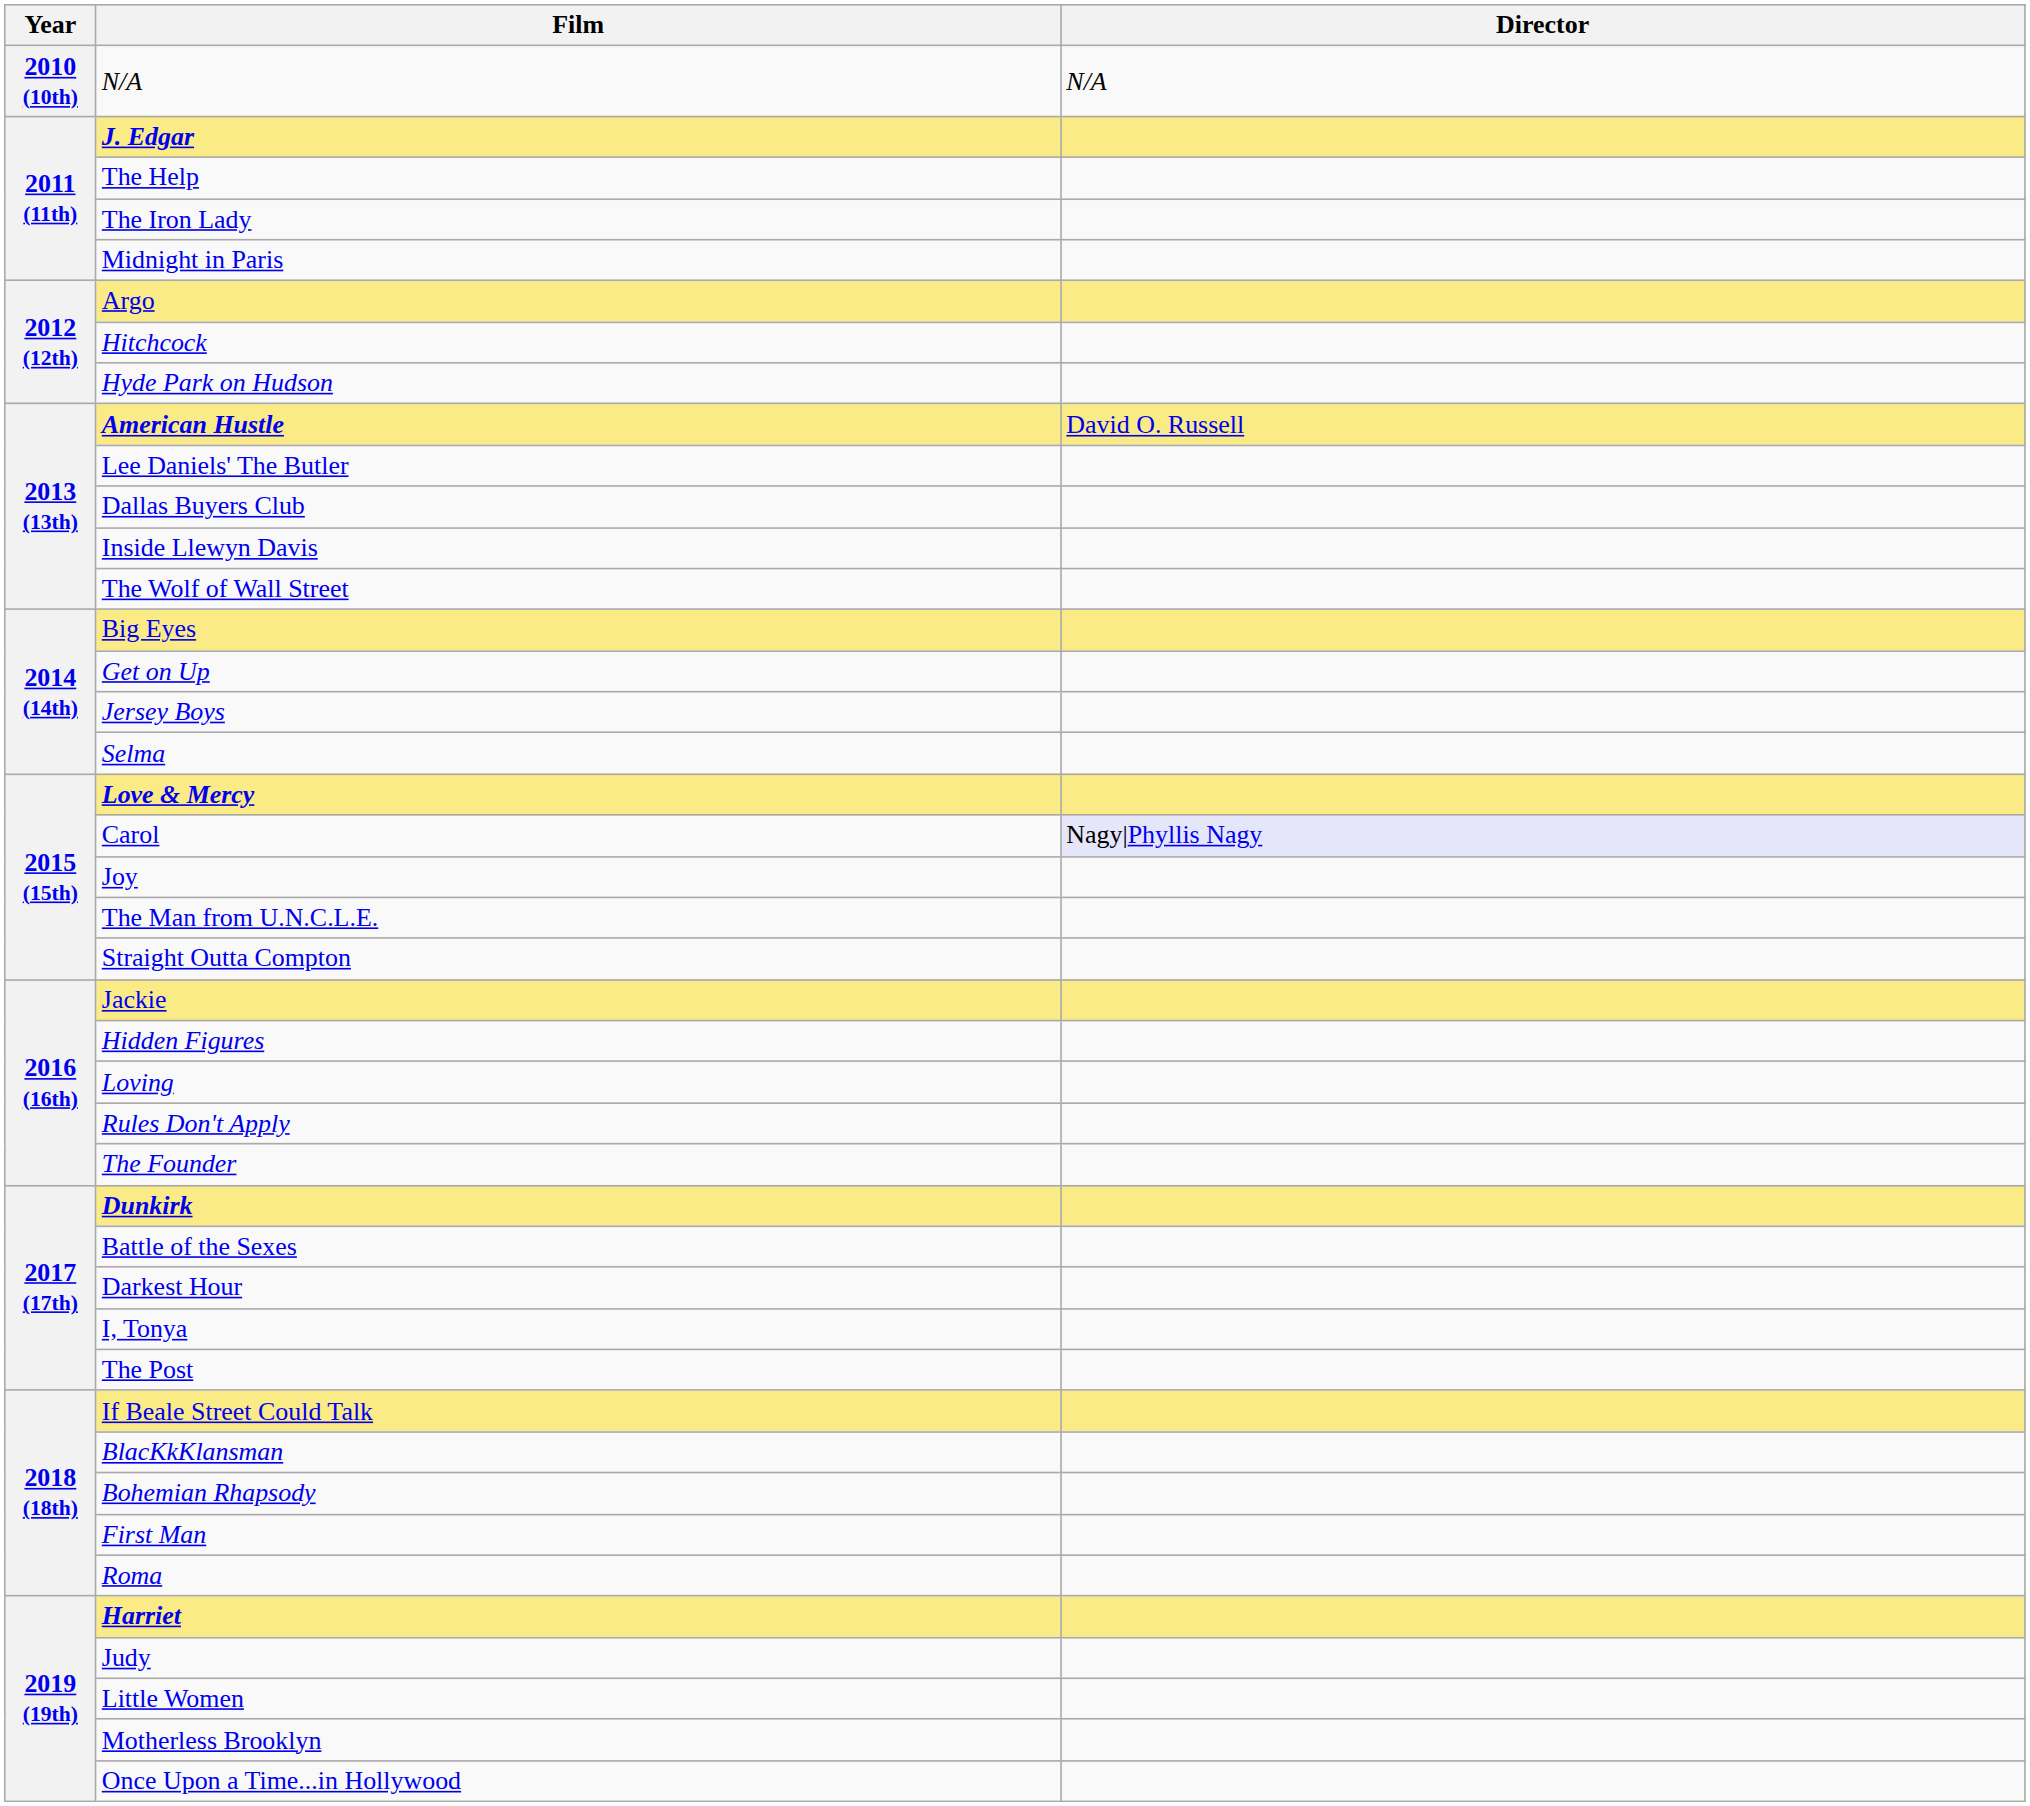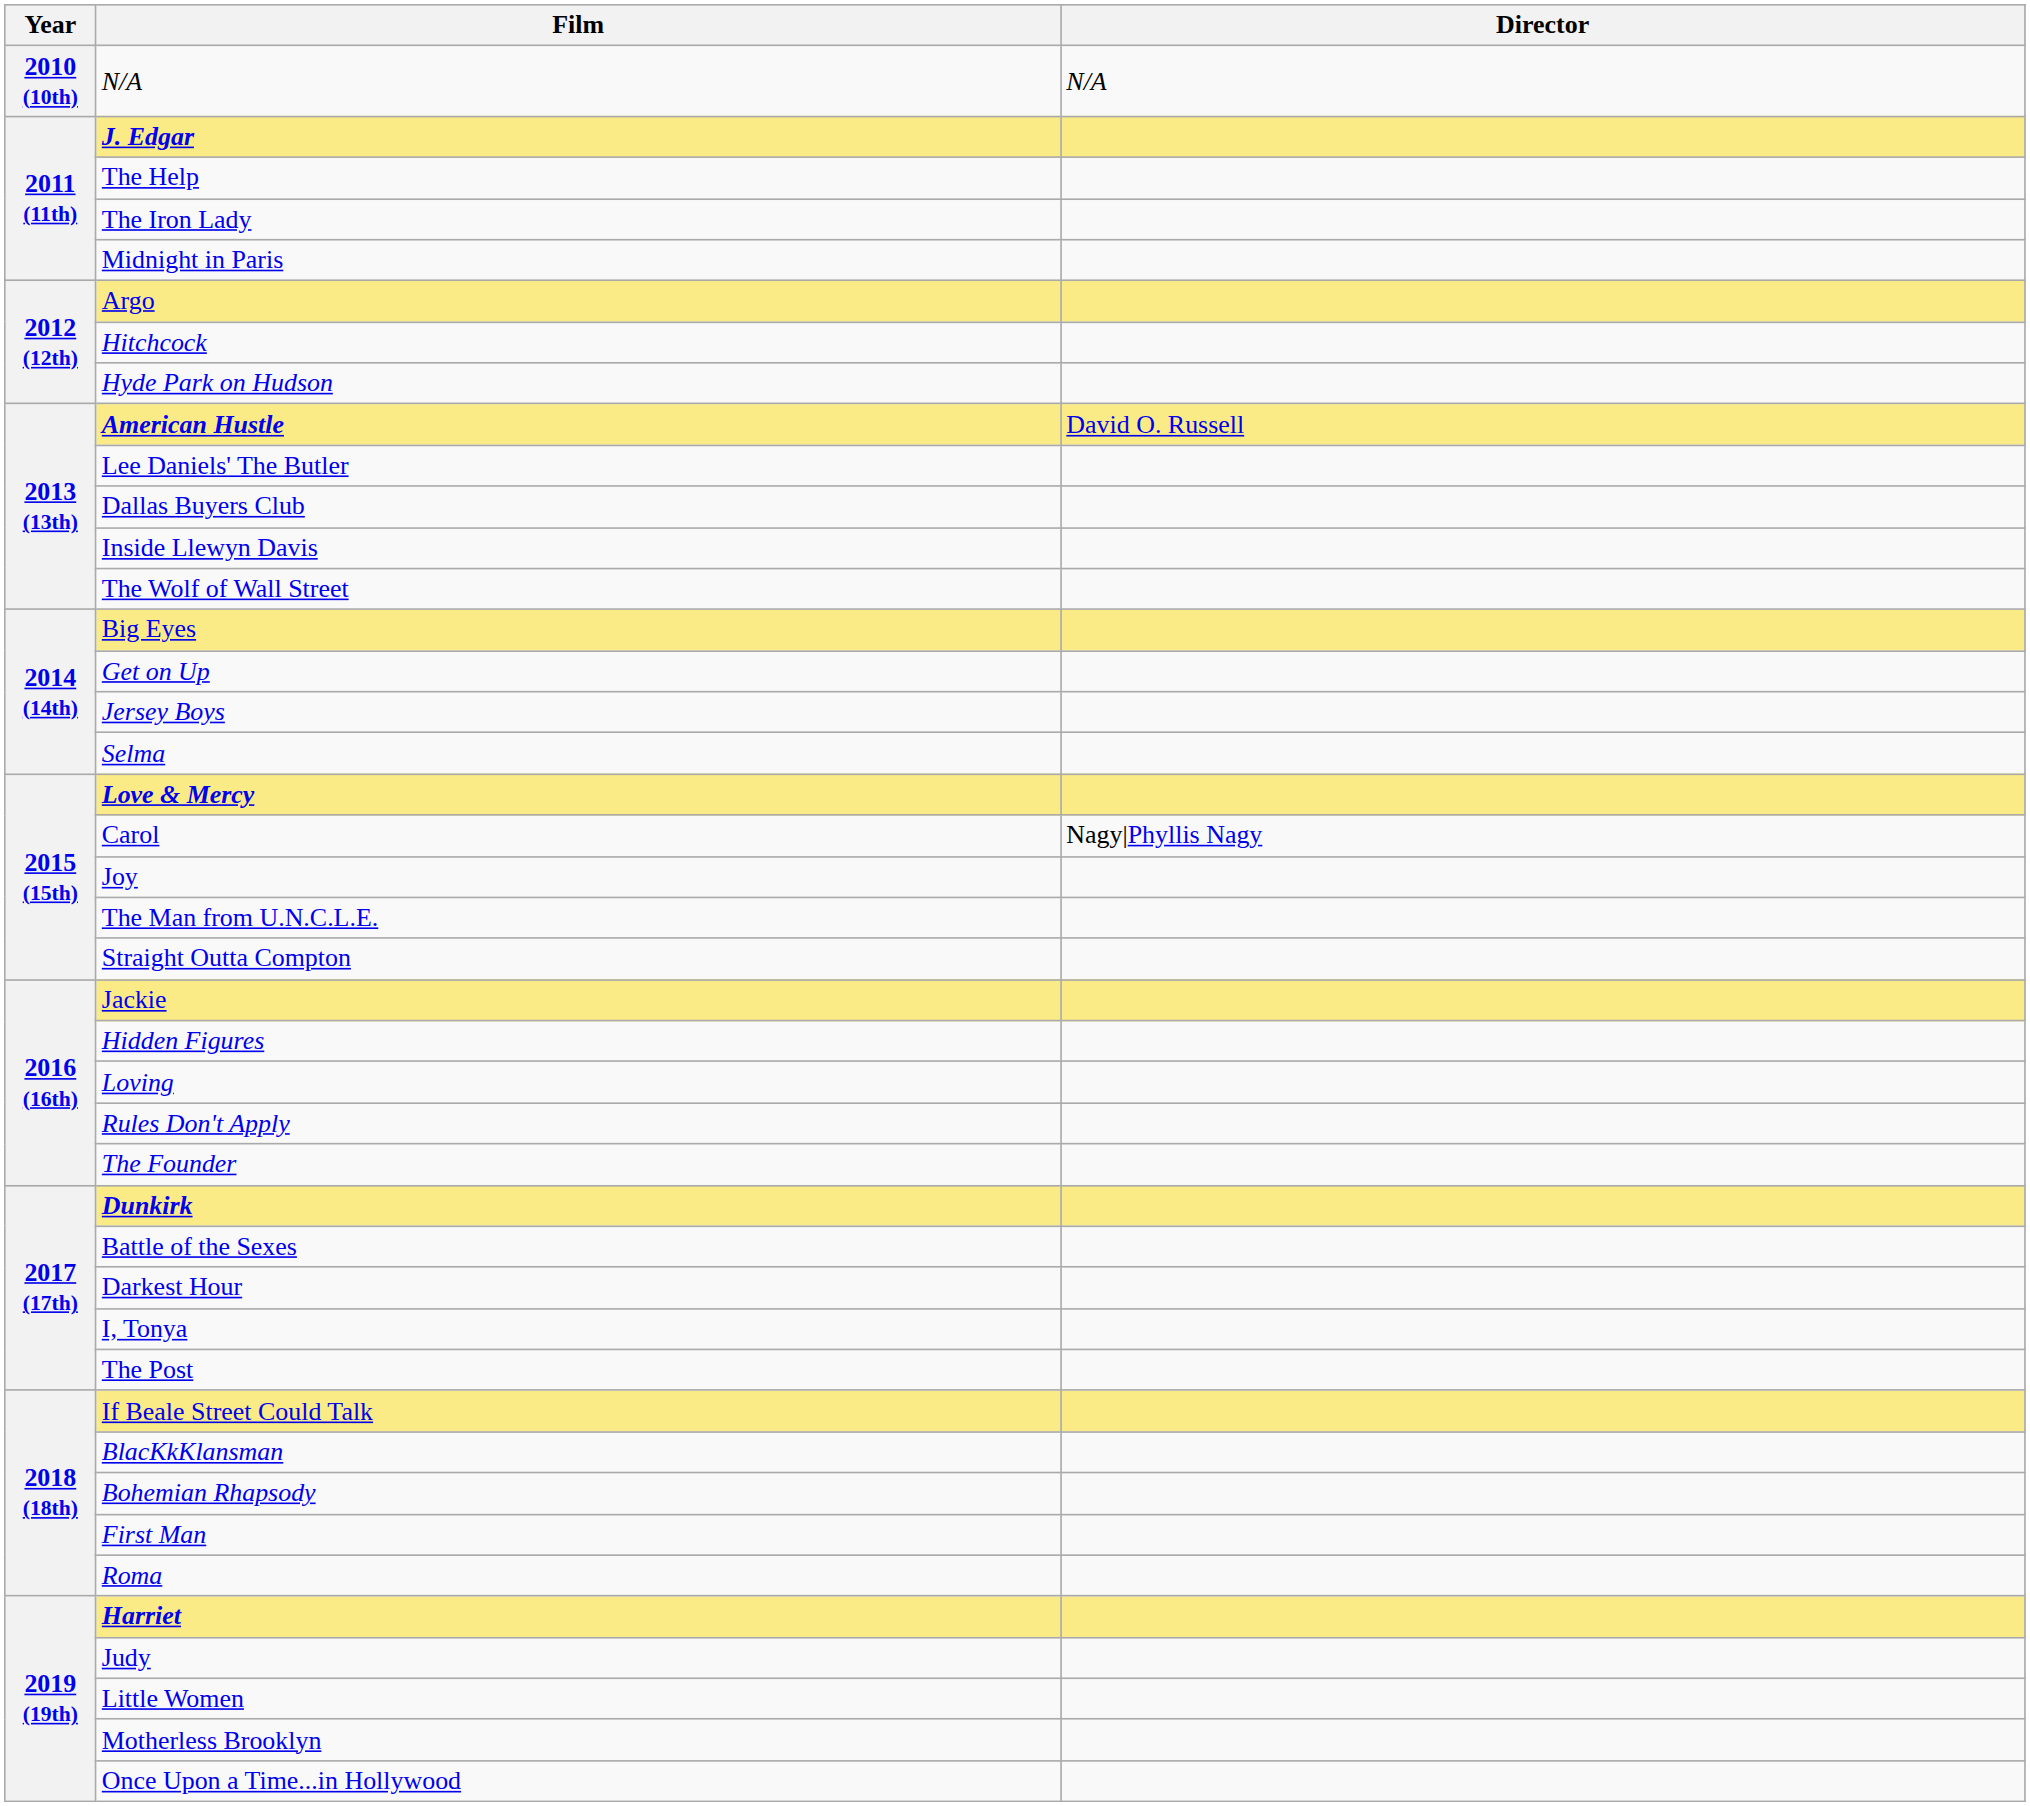(1164, 835) lavender background -> (1164, 835) no background
